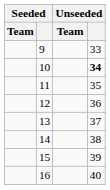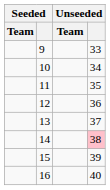(95, 67) bold -> (95, 67) normal
(95, 139) no background -> (95, 139) pink background
